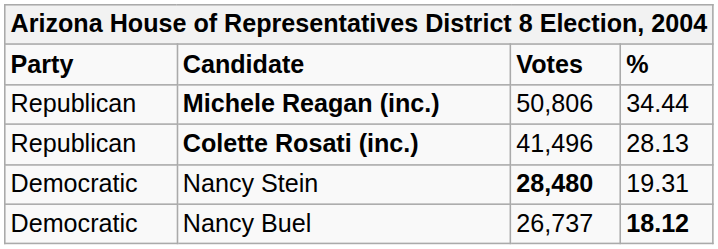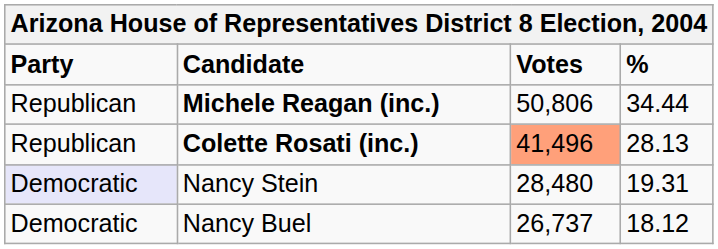(555, 143) no background -> (555, 143) lightsalmon background
(74, 183) no background -> (74, 183) lavender background
(555, 183) bold -> (555, 183) normal
(658, 223) bold -> (658, 223) normal
